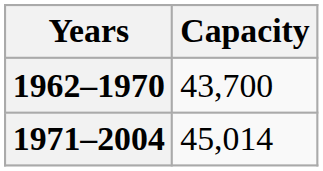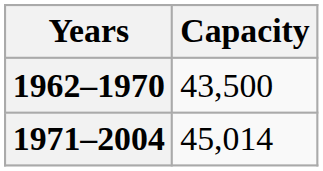(227, 84) 43,700 -> (227, 84) 43,500
